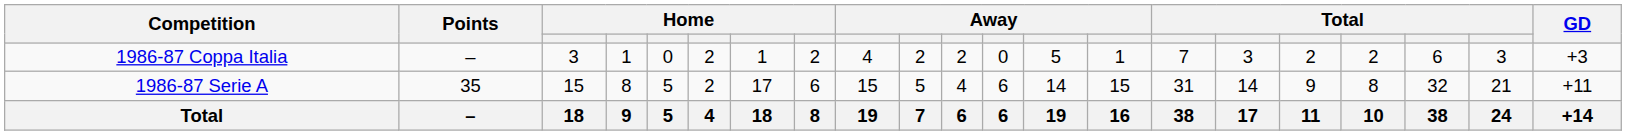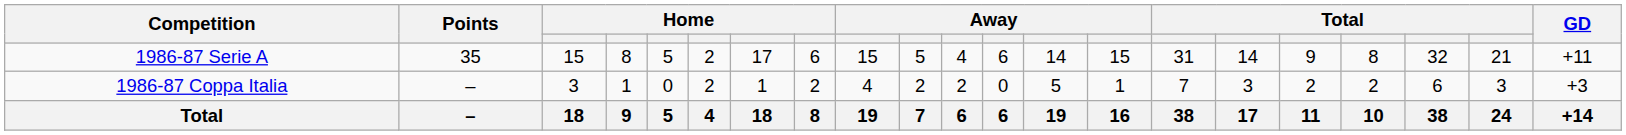rows swapped: (202, 86) <-> (202, 57)
